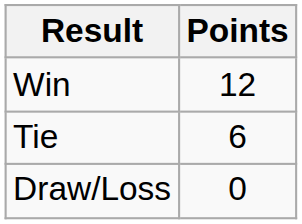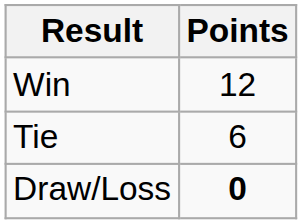(238, 190) normal -> (238, 190) bold
